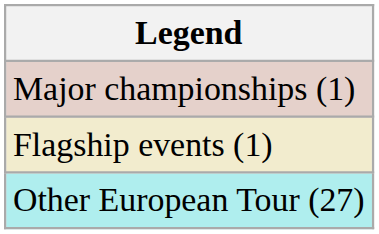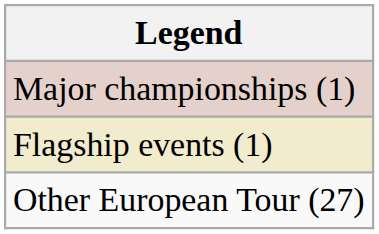(189, 200) paleturquoise background -> (189, 200) no background
